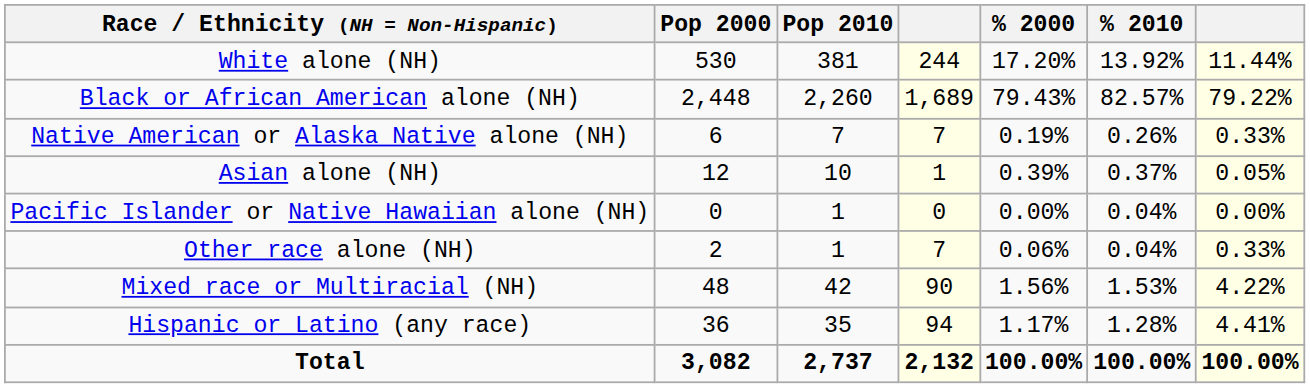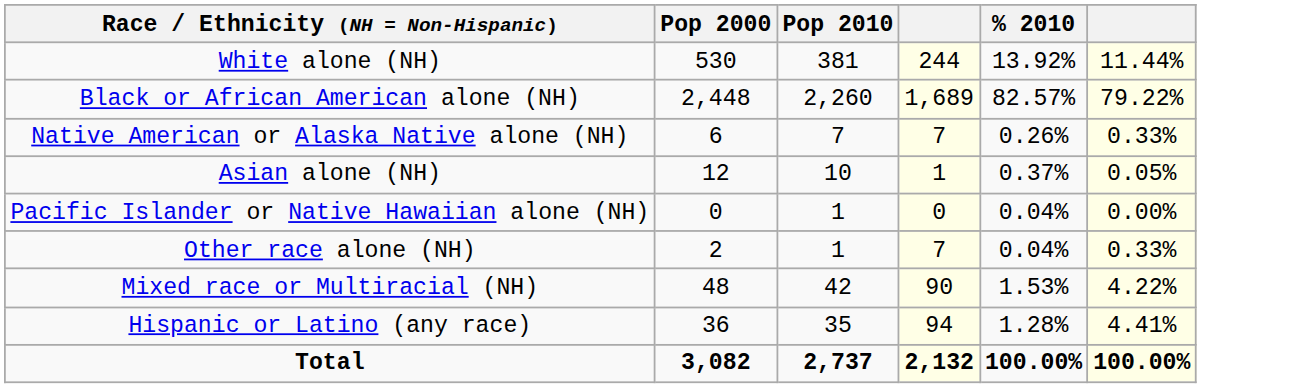- column: (1034, 24)
